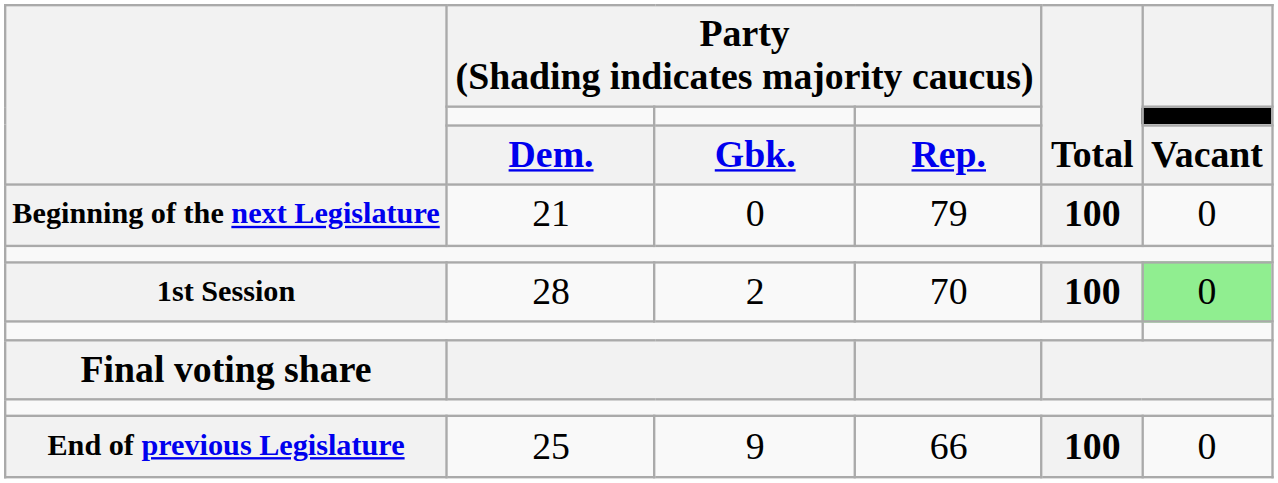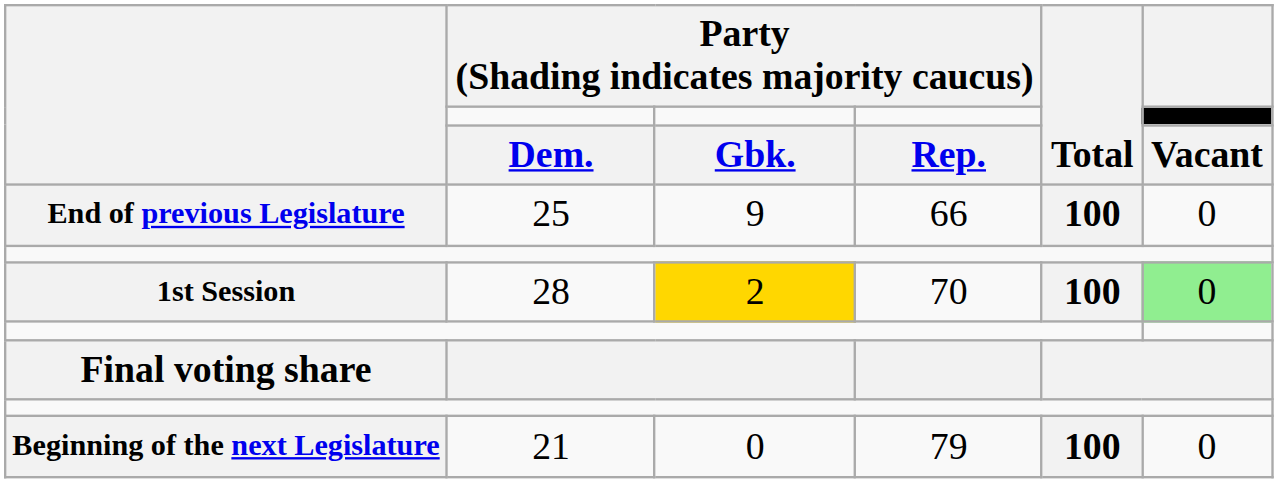rows swapped: (226, 445) <-> (226, 214)
(755, 291) no background -> (755, 291) gold background
